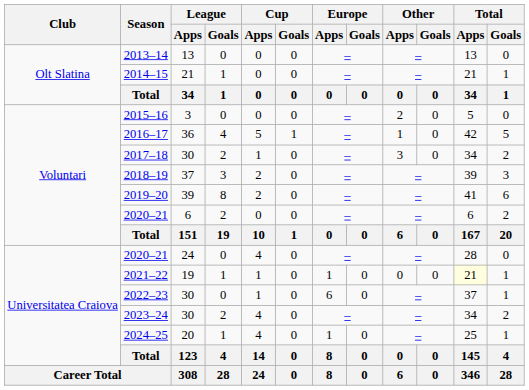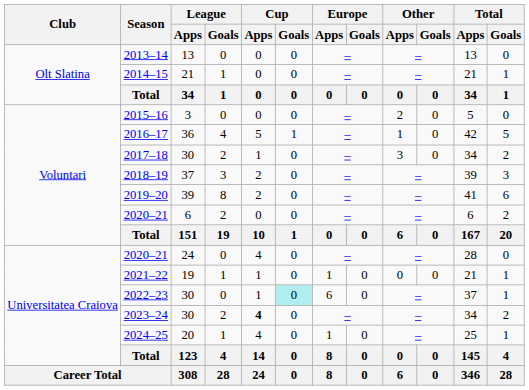(470, 275) lightyellow background -> (470, 275) no background
(294, 295) no background -> (294, 295) paleturquoise background
(258, 315) normal -> (258, 315) bold
